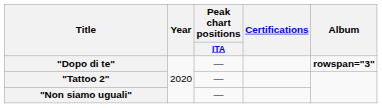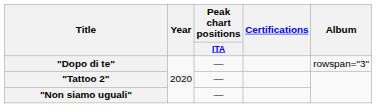(344, 63) bold -> (341, 63) normal
